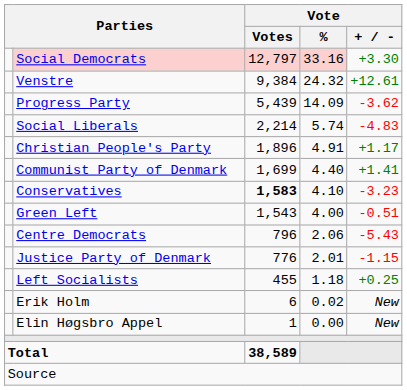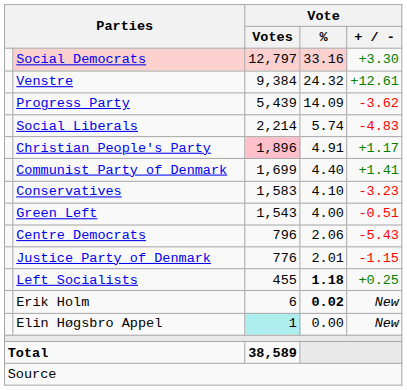(277, 148) no background -> (277, 148) pink background
(277, 192) bold -> (277, 192) normal
(328, 280) normal -> (328, 280) bold
(328, 302) normal -> (328, 302) bold
(293, 324) no background -> (293, 324) paleturquoise background
